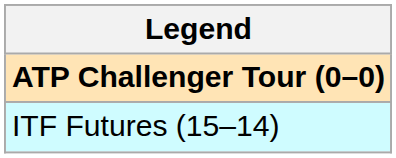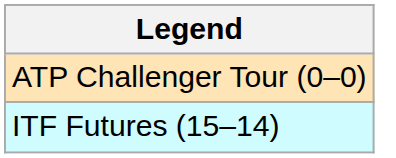(198, 77) bold -> (189, 77) normal
